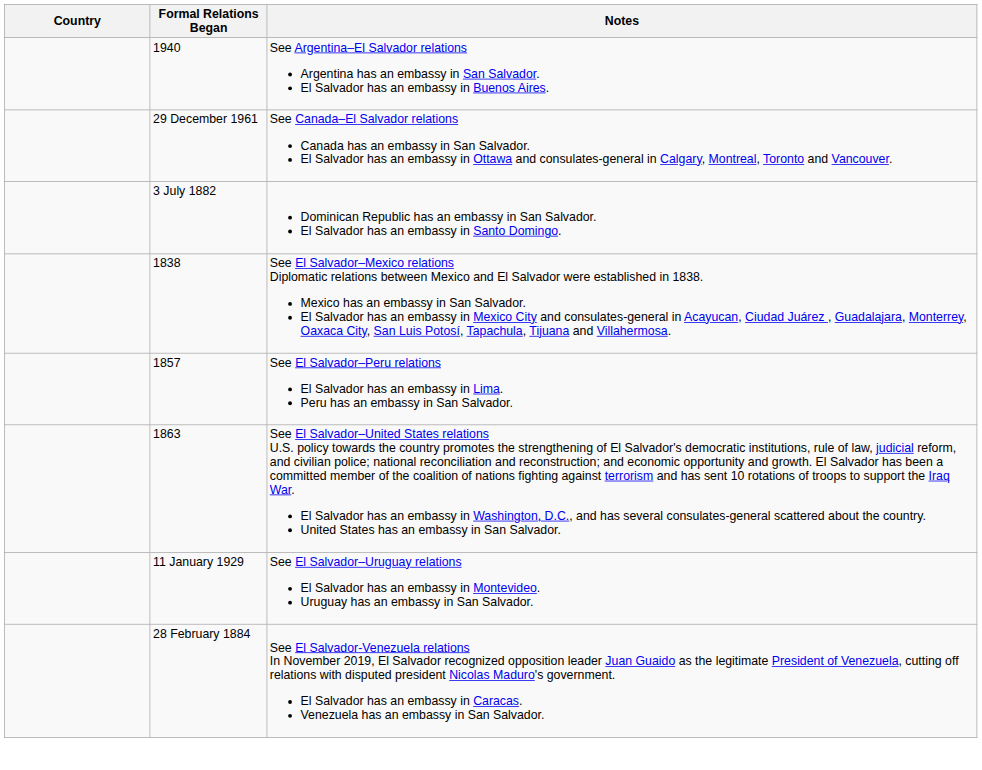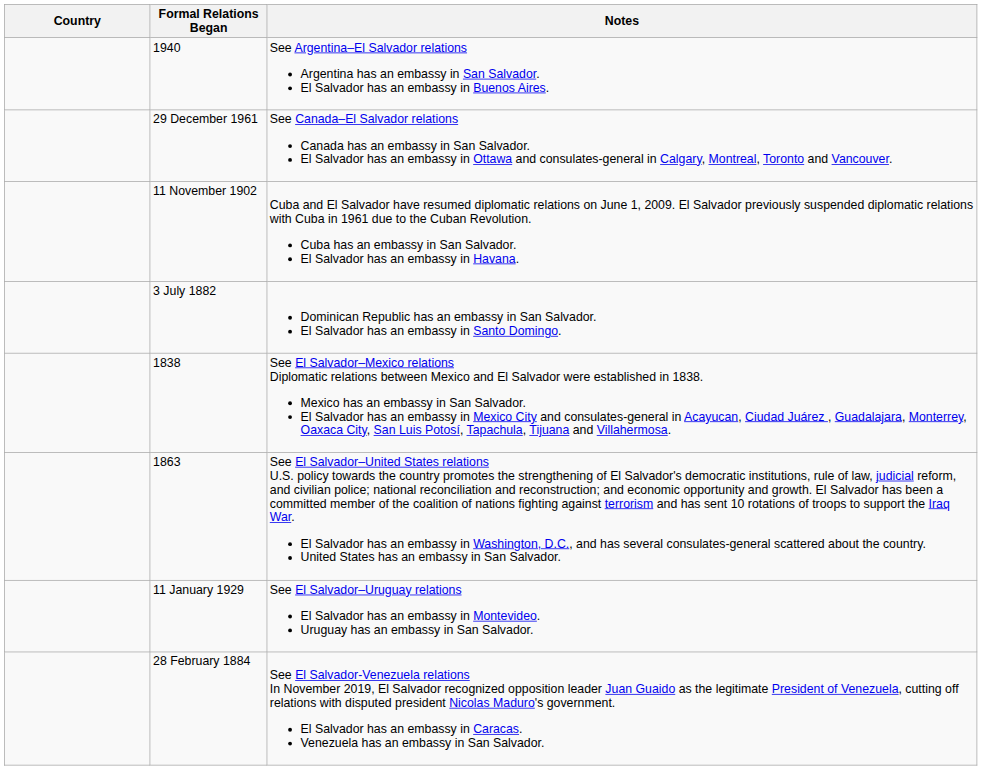+ row: (205, 191)
- row: (167, 362)
